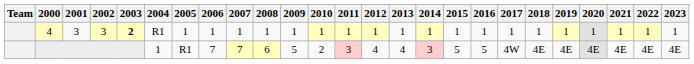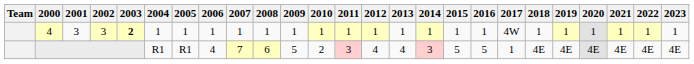(158, 31) R1 -> (158, 31) 1
(512, 31) 1 -> (512, 31) 4W
(158, 49) 1 -> (158, 49) R1
(213, 49) 7 -> (213, 49) 4
(512, 49) 4W -> (512, 49) 1
